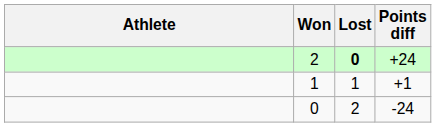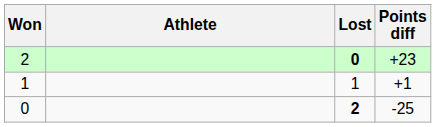columns swapped: (149, 25) <-> (314, 25)
(403, 59) +24 -> (403, 59) +23
(355, 109) normal -> (355, 109) bold
(403, 109) -24 -> (403, 109) -25
